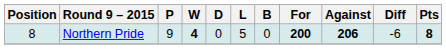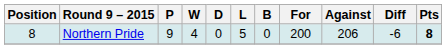(194, 34) bold -> (194, 34) normal
(301, 34) bold -> (301, 34) normal
(348, 34) bold -> (348, 34) normal
